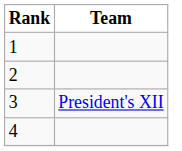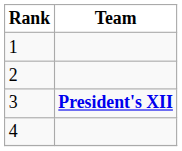(111, 103) normal -> (116, 103) bold
